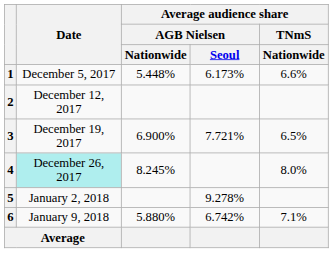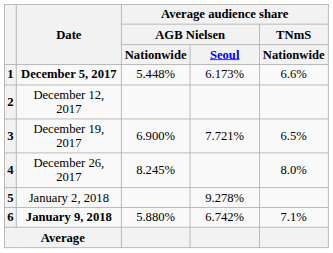(69, 74) normal -> (69, 74) bold
(69, 170) paleturquoise background -> (69, 170) no background
(69, 217) normal -> (69, 217) bold
